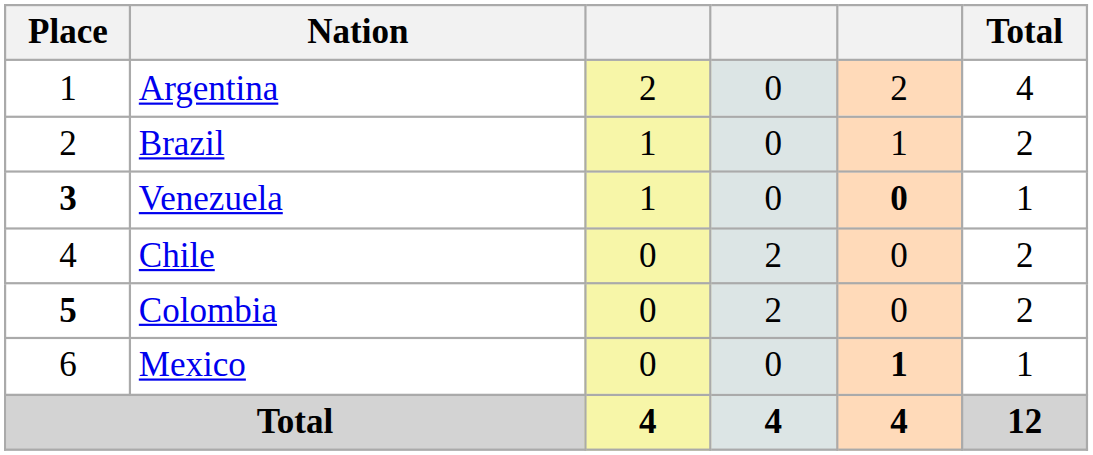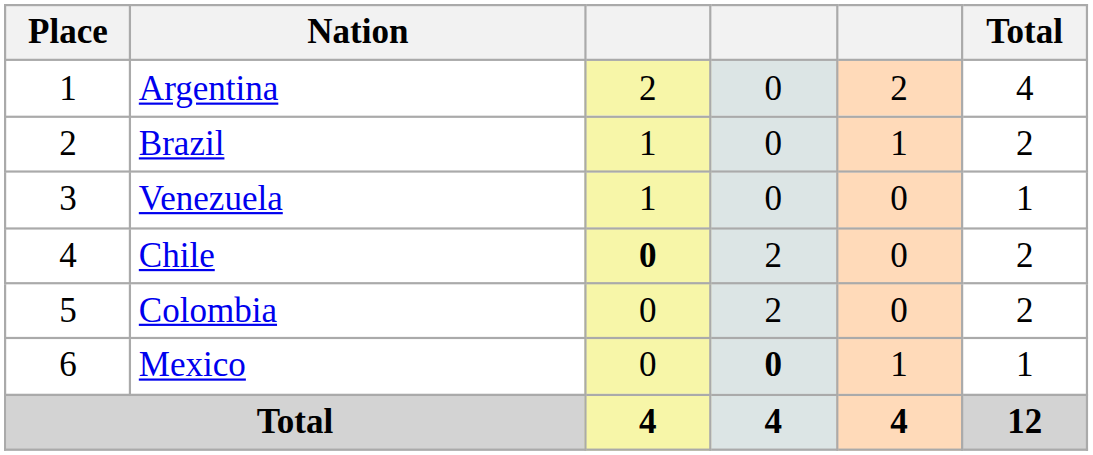(68, 198) bold -> (68, 198) normal
(899, 198) bold -> (899, 198) normal
(648, 254) normal -> (648, 254) bold
(68, 310) bold -> (68, 310) normal
(773, 365) normal -> (773, 365) bold
(899, 365) bold -> (899, 365) normal
